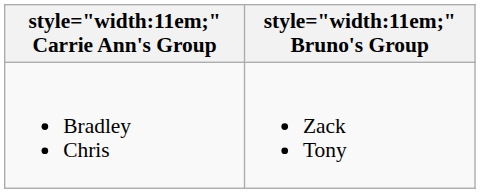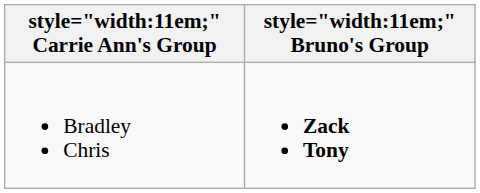(360, 137) normal -> (360, 137) bold
